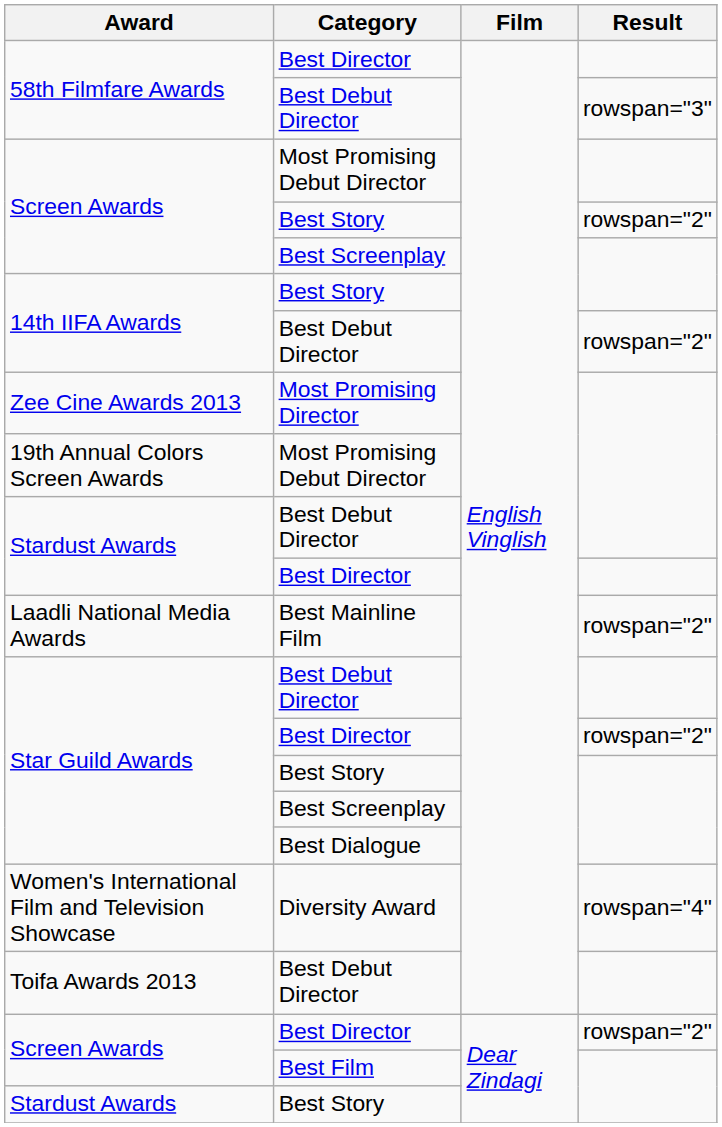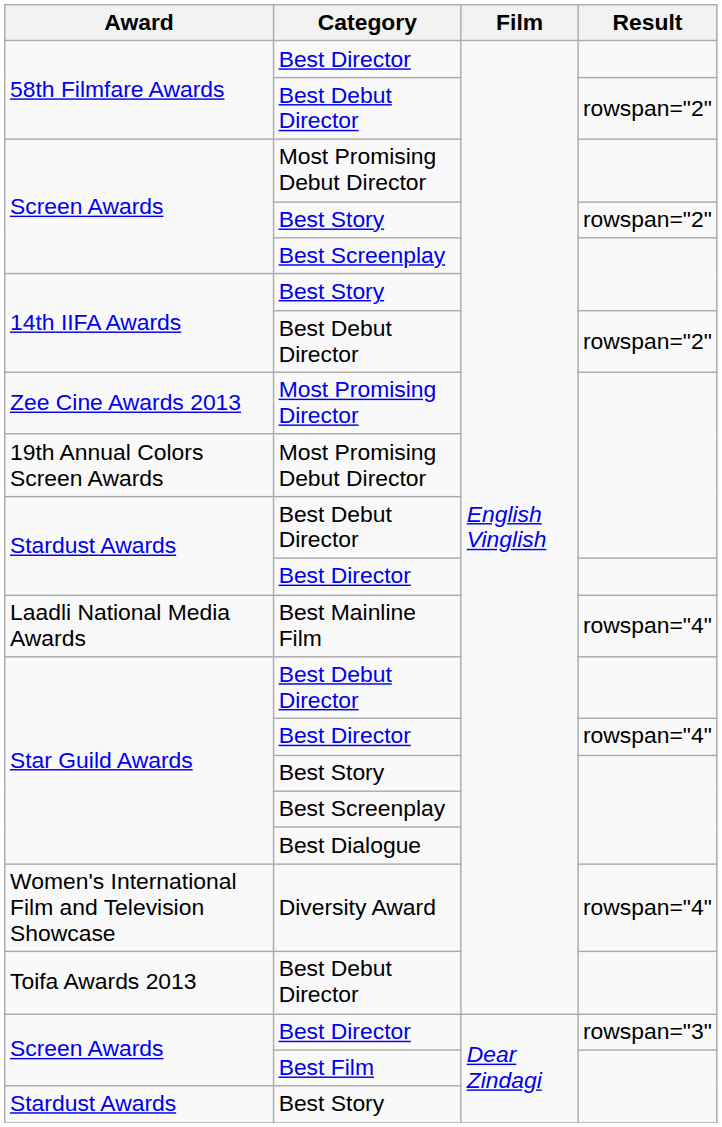(647, 108) rowspan="3" -> (647, 108) rowspan="2"
(647, 625) rowspan="2" -> (647, 625) rowspan="4"
(647, 736) rowspan="2" -> (647, 736) rowspan="4"
(647, 1031) rowspan="2" -> (647, 1031) rowspan="3"
